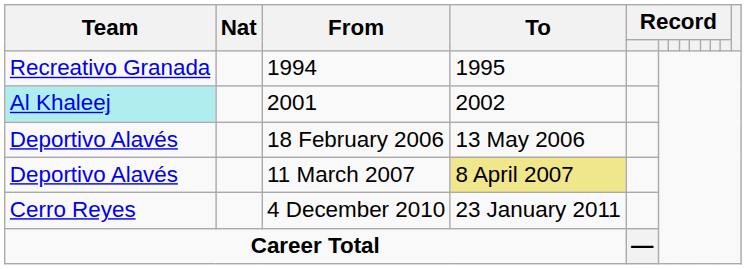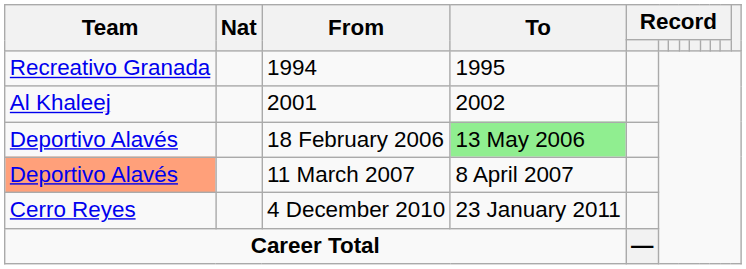(60, 103) paleturquoise background -> (60, 103) no background
(520, 139) no background -> (520, 139) lightgreen background
(94, 174) no background -> (94, 174) lightsalmon background
(515, 174) khaki background -> (515, 174) no background
